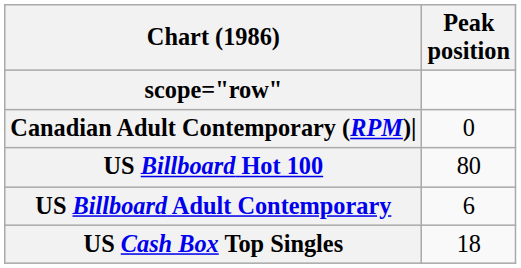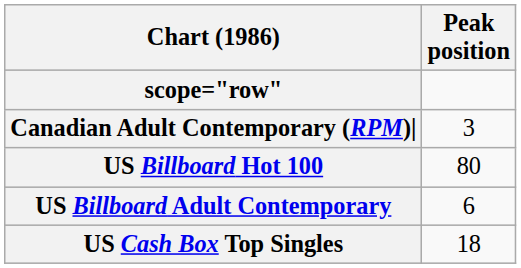(469, 128) 0 -> (469, 128) 3
